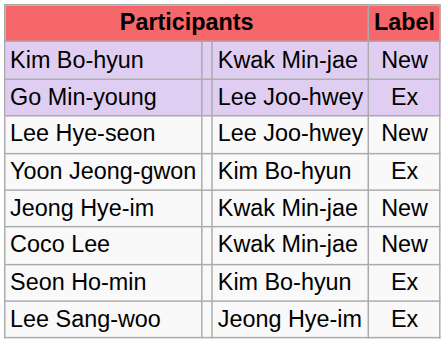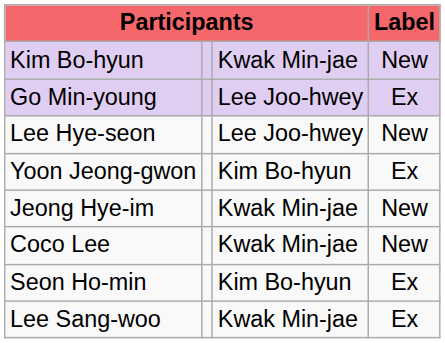(290, 319) Jeong Hye-im -> (288, 319) Kwak Min-jae
